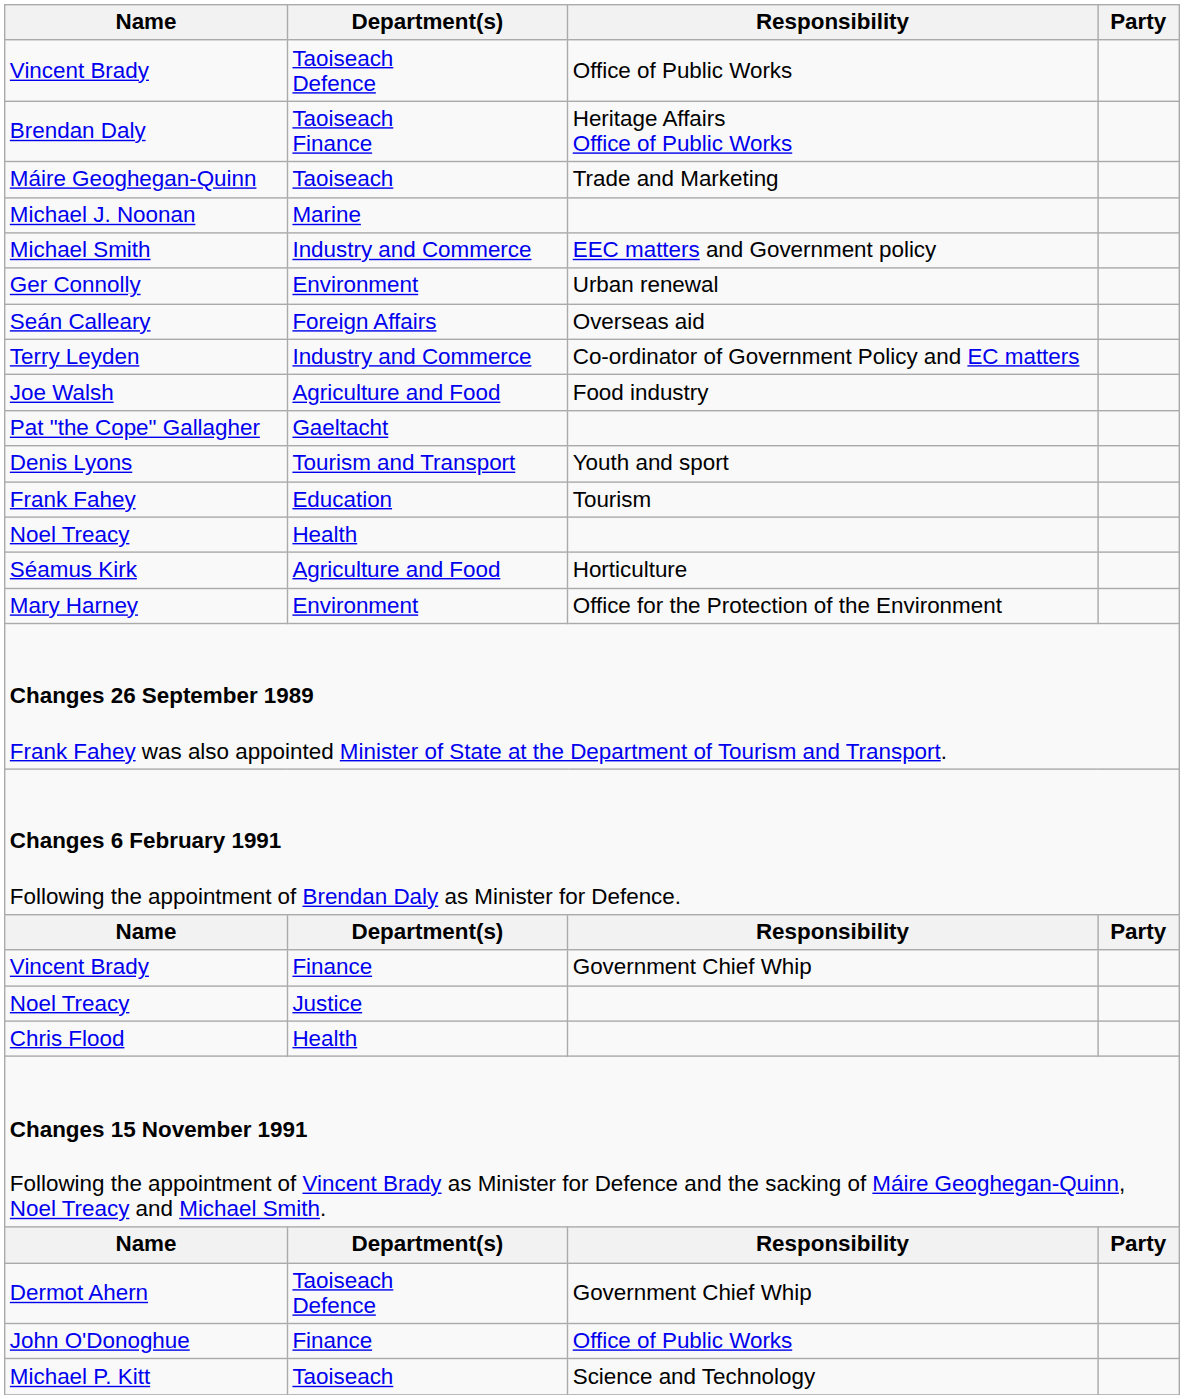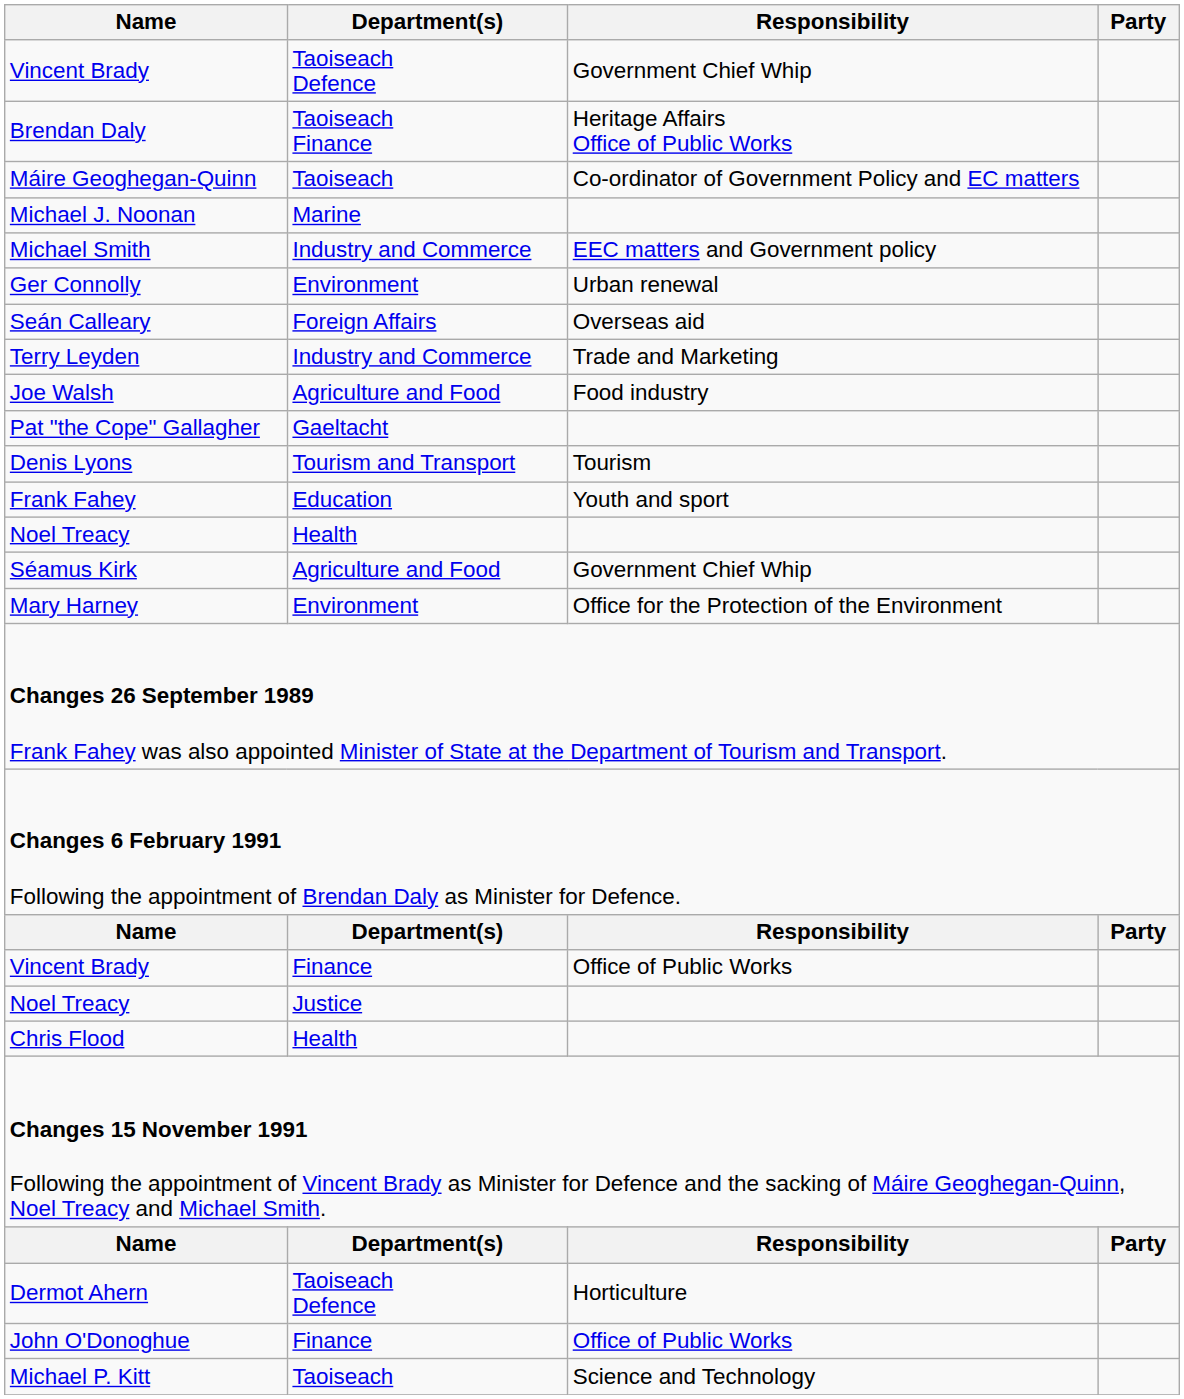(682, 70) Office of Public Works -> (692, 70) Government Chief Whip
(676, 179) Trade and Marketing -> (826, 179) Co-ordinator of Government Policy and EC matters
(826, 356) Co-ordinator of Government Policy and EC matters -> (676, 356) Trade and Marketing
(651, 463) Youth and sport -> (612, 463) Tourism
(612, 498) Tourism -> (651, 498) Youth and sport
(630, 570) Horticulture -> (692, 570) Government Chief Whip
(692, 967) Government Chief Whip -> (682, 967) Office of Public Works
(692, 1292) Government Chief Whip -> (630, 1292) Horticulture
